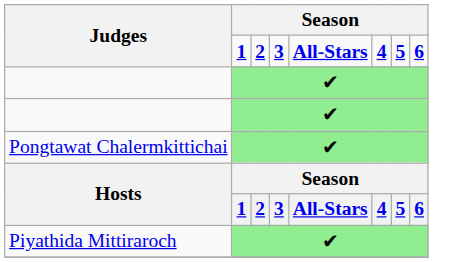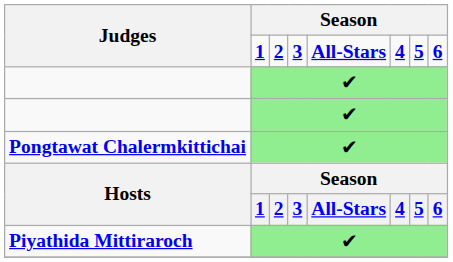(118, 146) normal -> (128, 146) bold
(93, 240) normal -> (101, 240) bold
